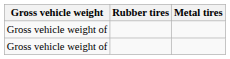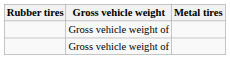columns swapped: (57, 12) <-> (141, 12)
